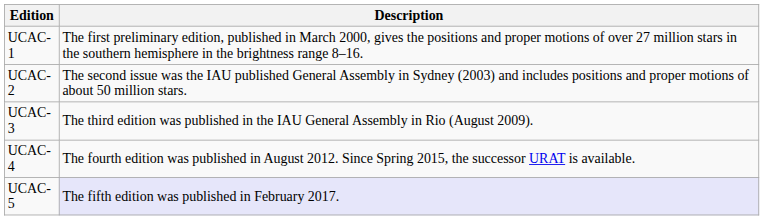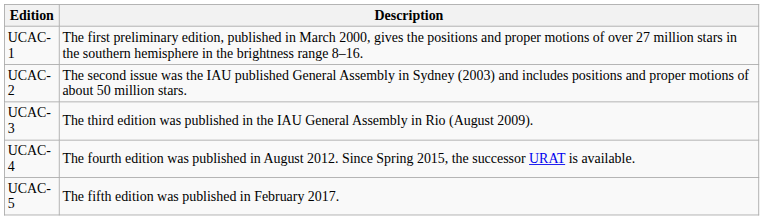(201, 196) lavender background -> (201, 196) no background
